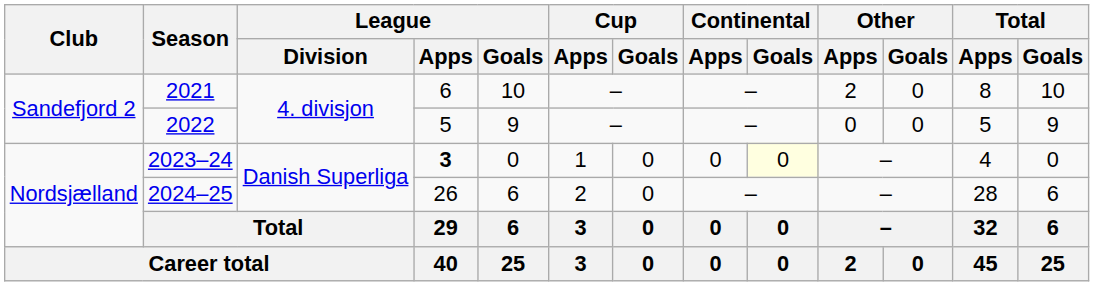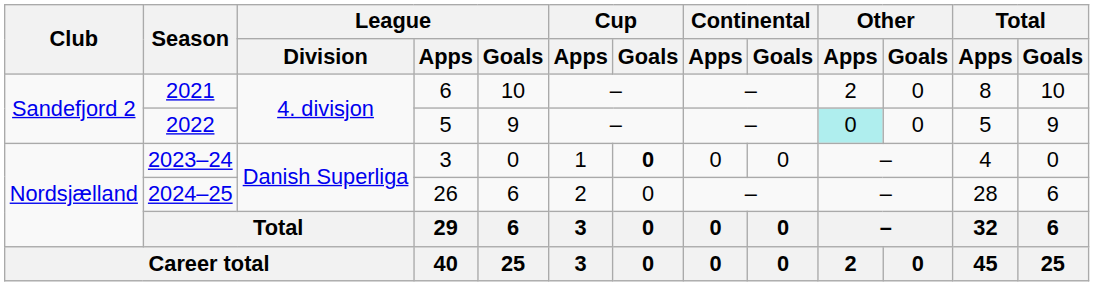(850, 125) no background -> (850, 125) paleturquoise background
(446, 159) bold -> (446, 159) normal
(648, 159) normal -> (648, 159) bold
(783, 159) lightyellow background -> (783, 159) no background
